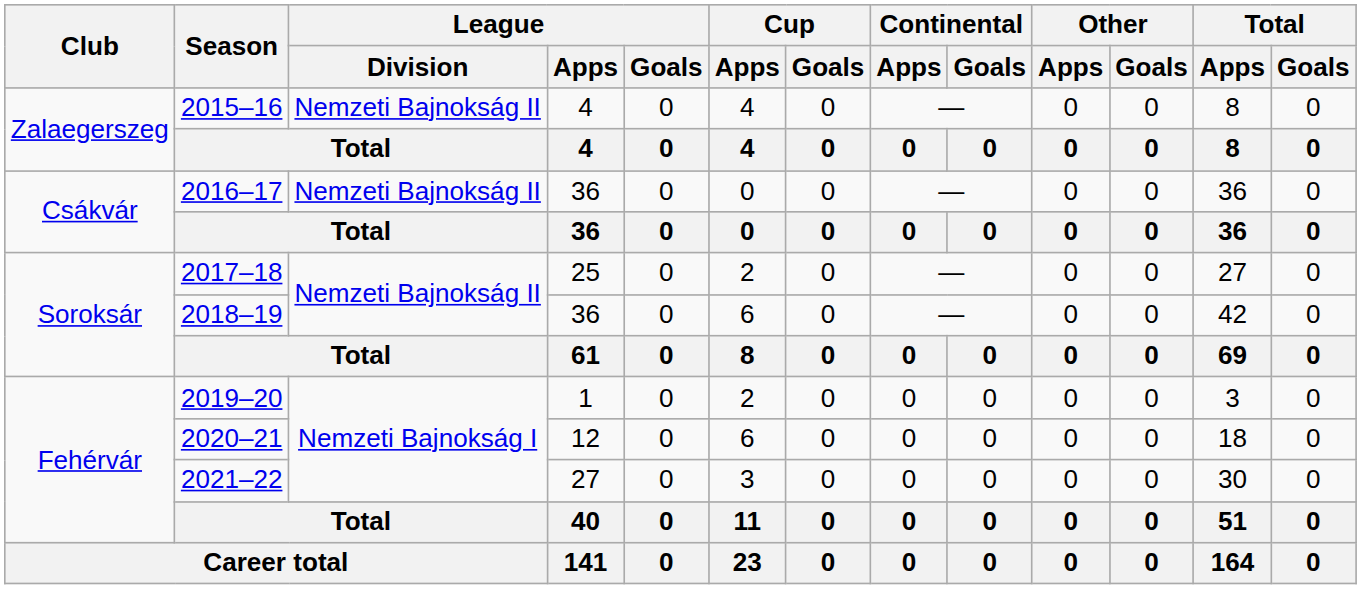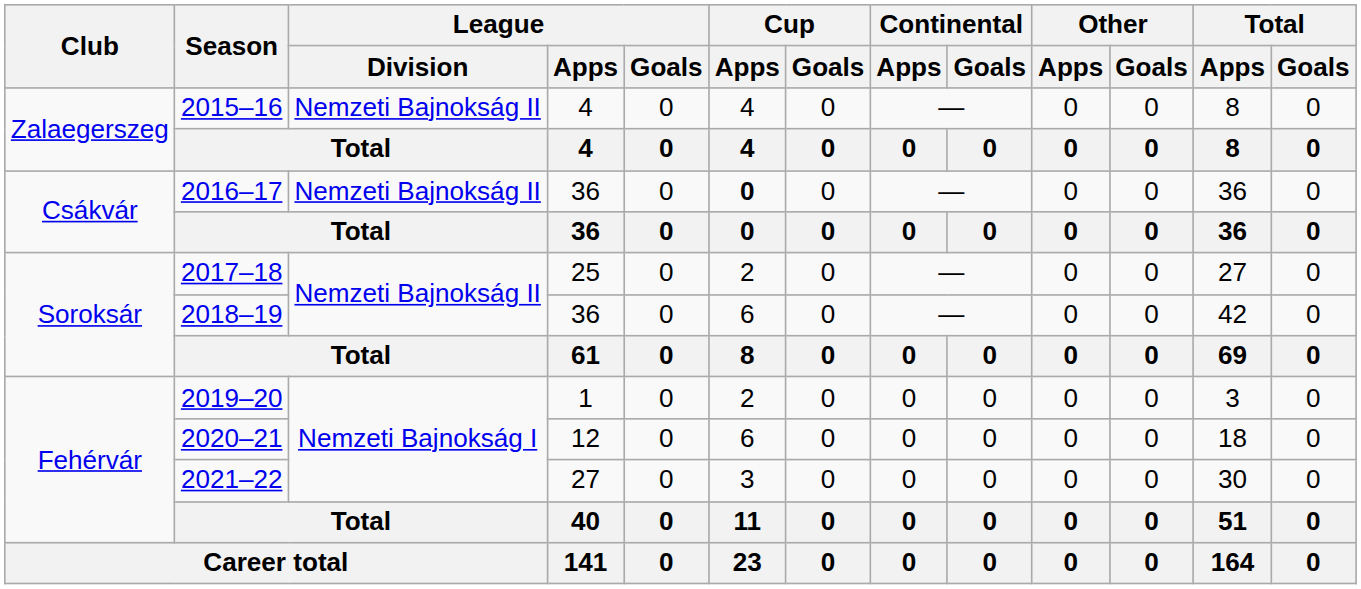(747, 190) normal -> (747, 190) bold
